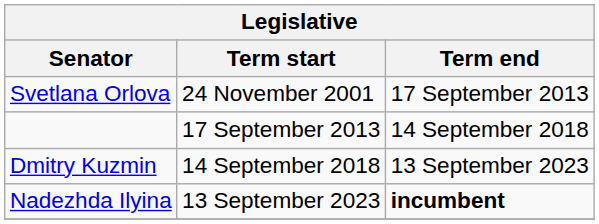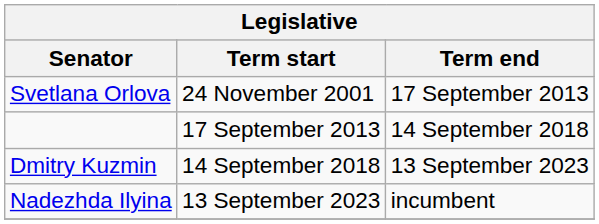(448, 201) bold -> (443, 201) normal
